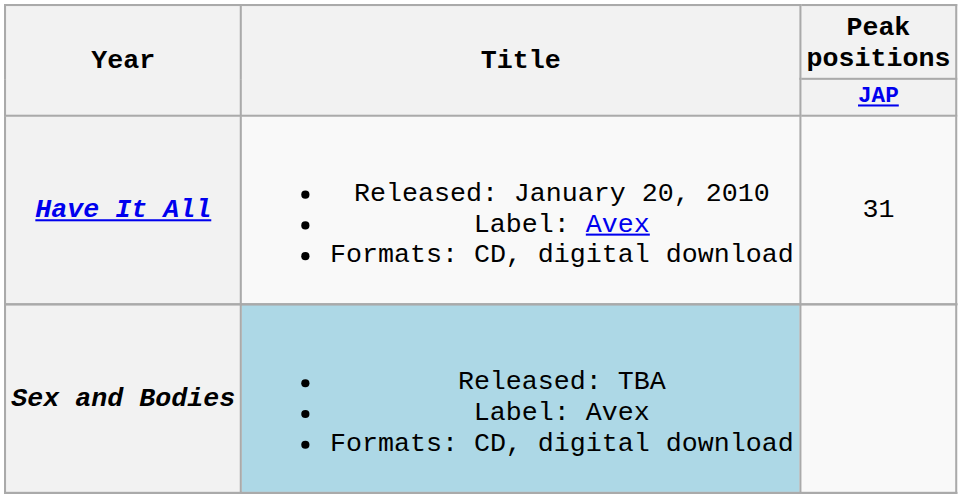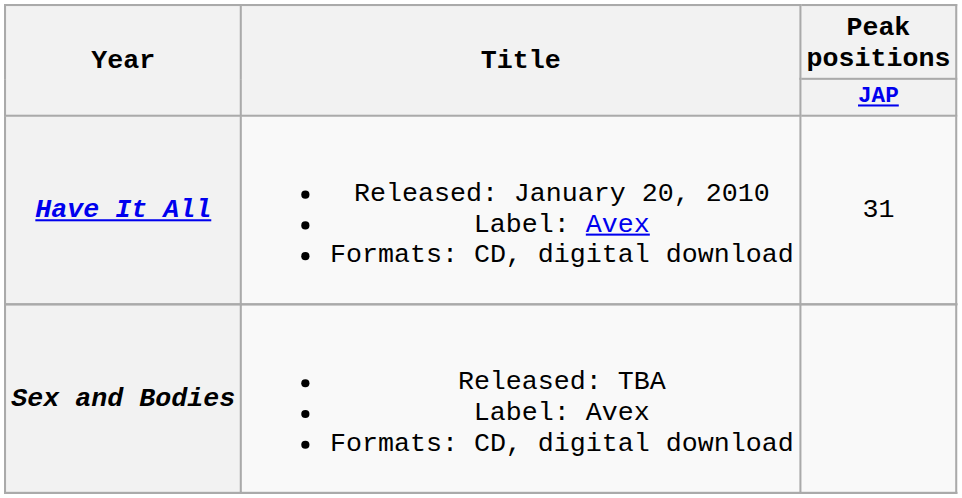(521, 414) lightblue background -> (521, 414) no background
